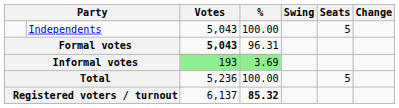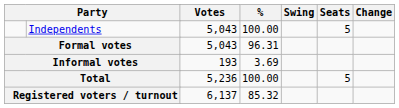(222, 46) bold -> (222, 46) normal
(228, 62) lightgreen background -> (228, 62) no background
(266, 62) lightgreen background -> (266, 62) no background
(263, 95) bold -> (263, 95) normal
